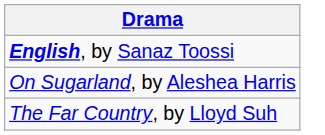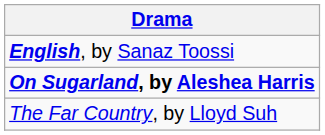(152, 82) normal -> (162, 82) bold
